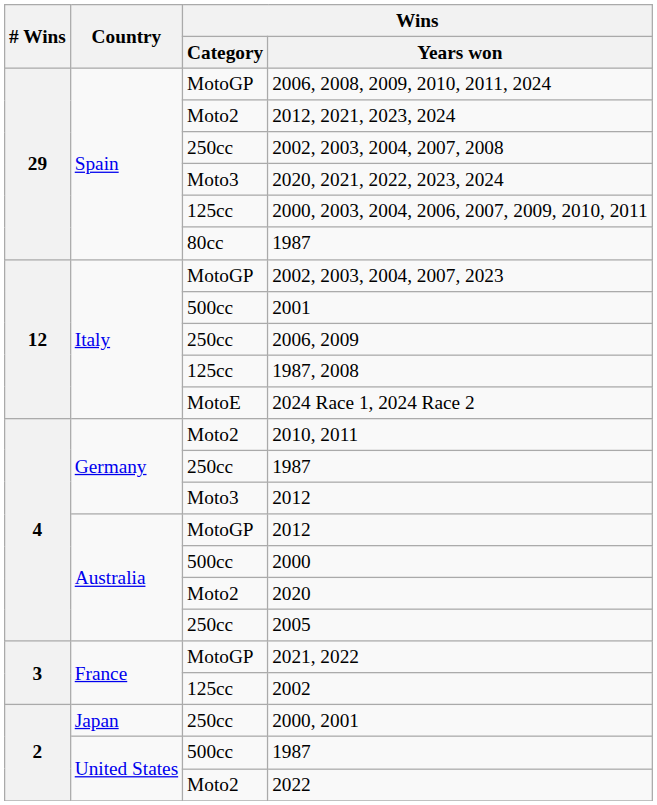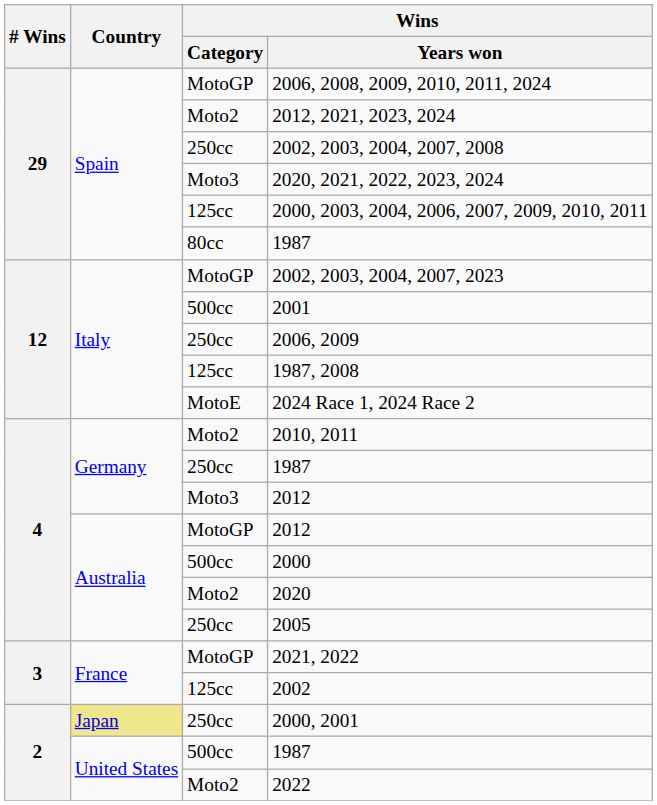(97, 720) no background -> (97, 720) khaki background
